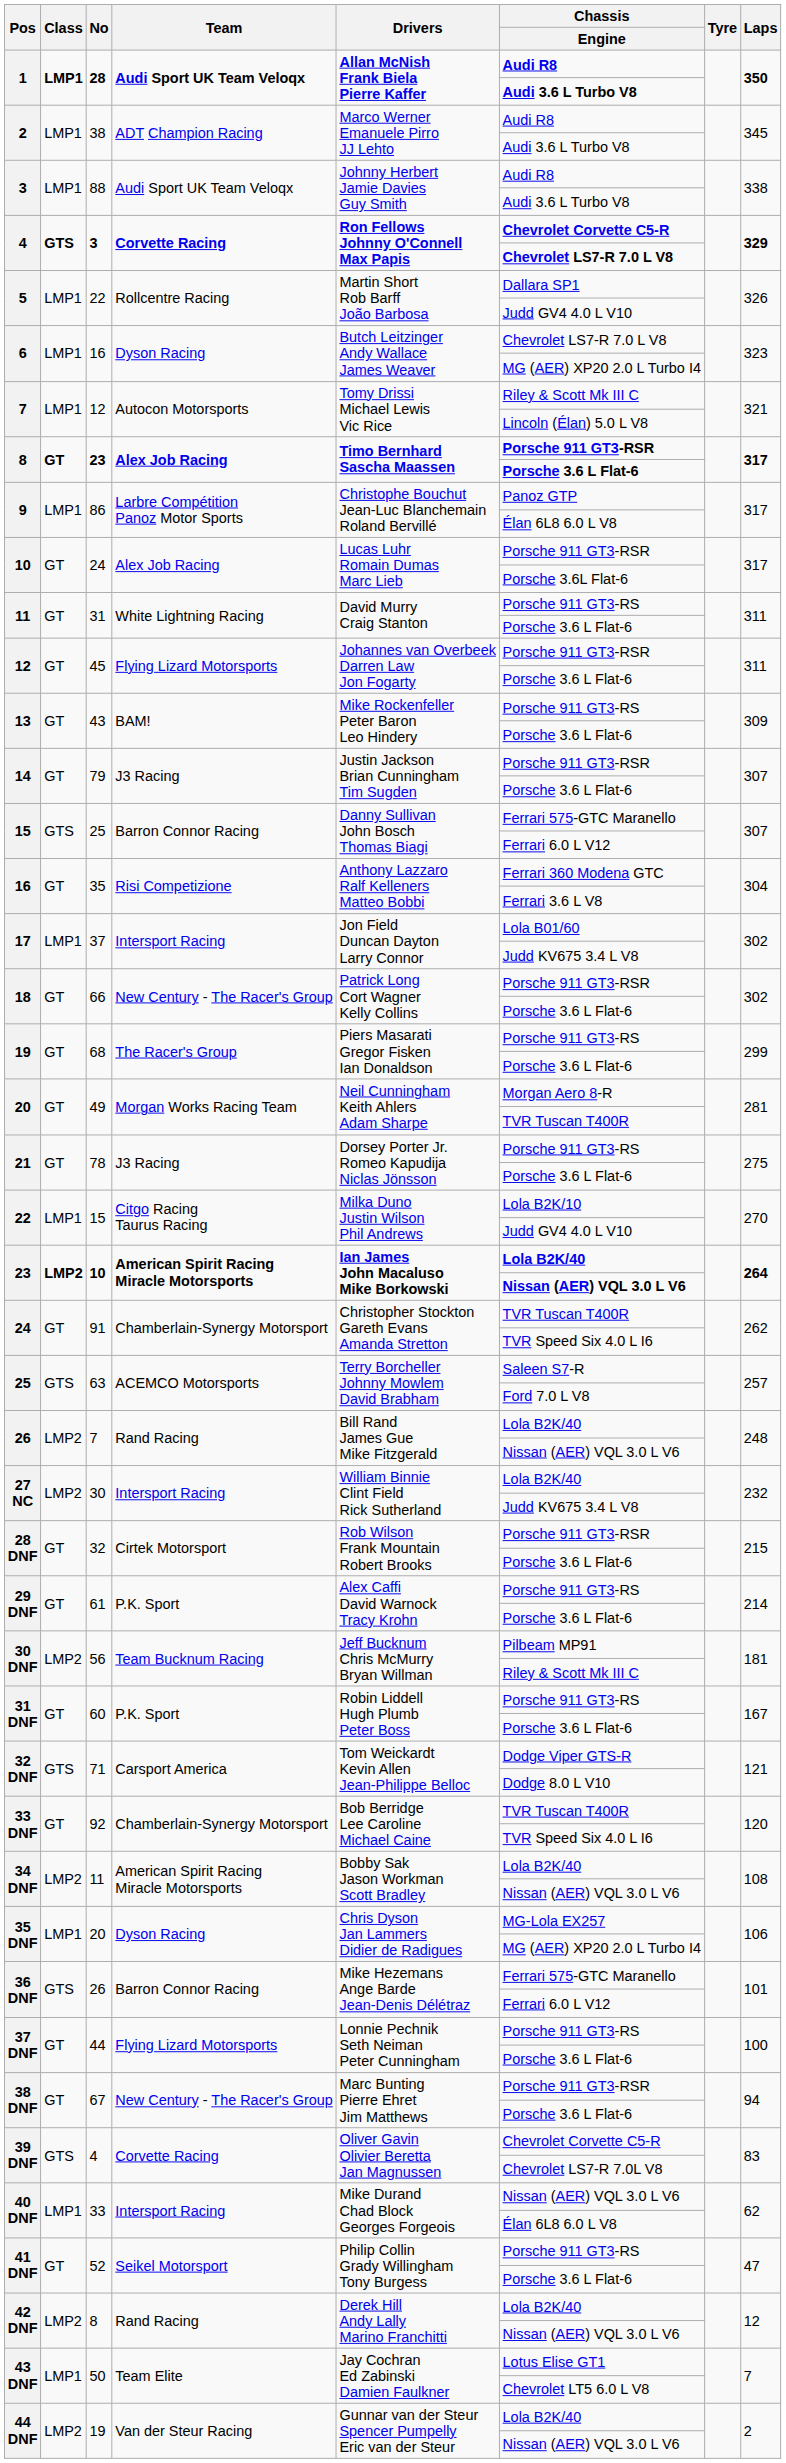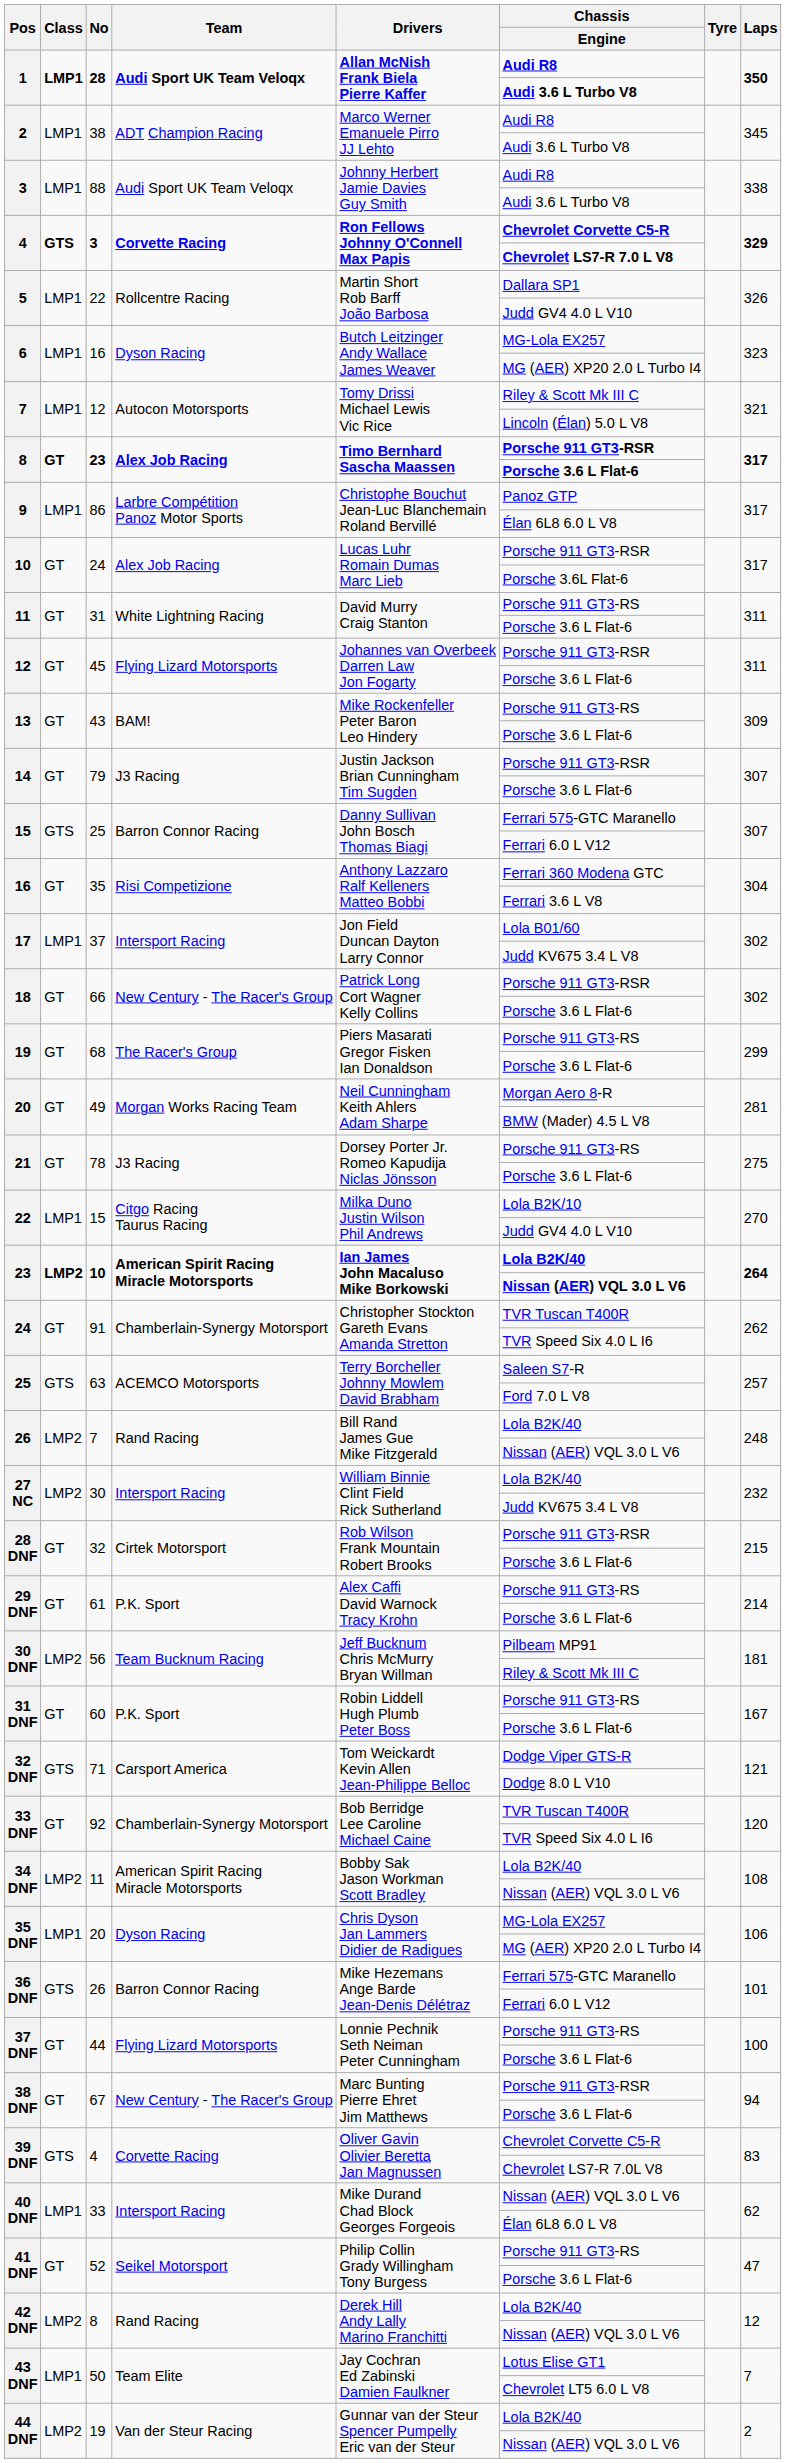(585, 340) Chevrolet LS7-R 7.0 L V8 -> (554, 340) MG-Lola EX257
(566, 1121) TVR Tuscan T400R -> (576, 1121) BMW (Mader) 4.5 L V8
